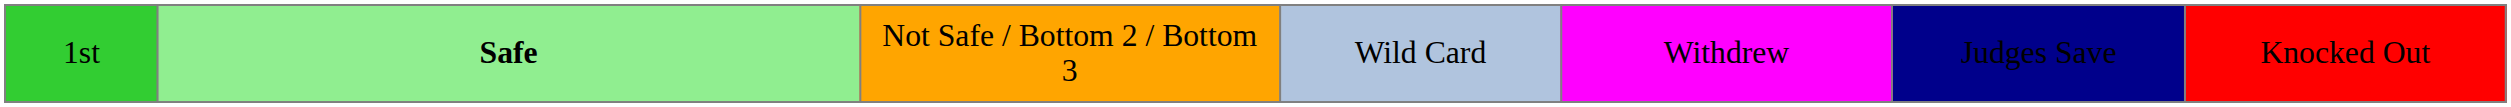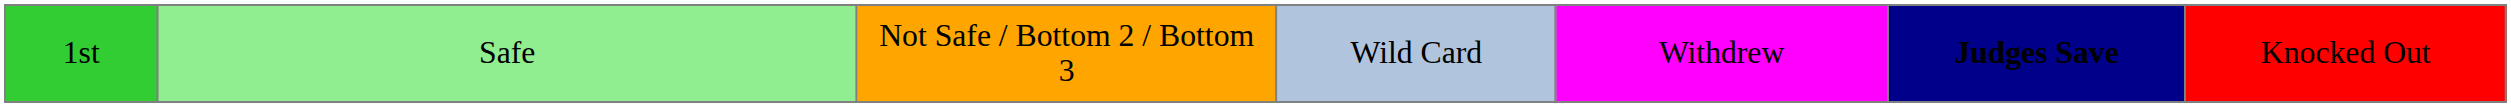(509, 53) bold -> (507, 53) normal
(2039, 53) normal -> (2036, 53) bold
